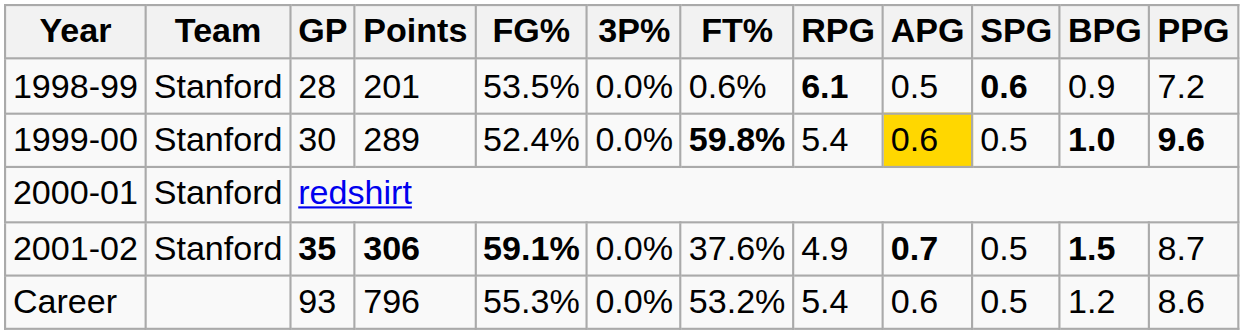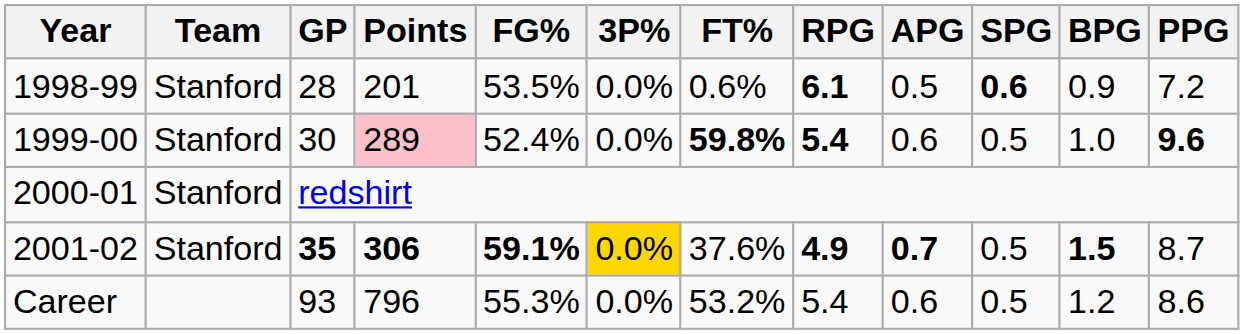(392, 139) no background -> (392, 139) pink background
(825, 139) normal -> (825, 139) bold
(914, 139) gold background -> (914, 139) no background
(1092, 139) bold -> (1092, 139) normal
(634, 247) no background -> (634, 247) gold background
(825, 247) normal -> (825, 247) bold
